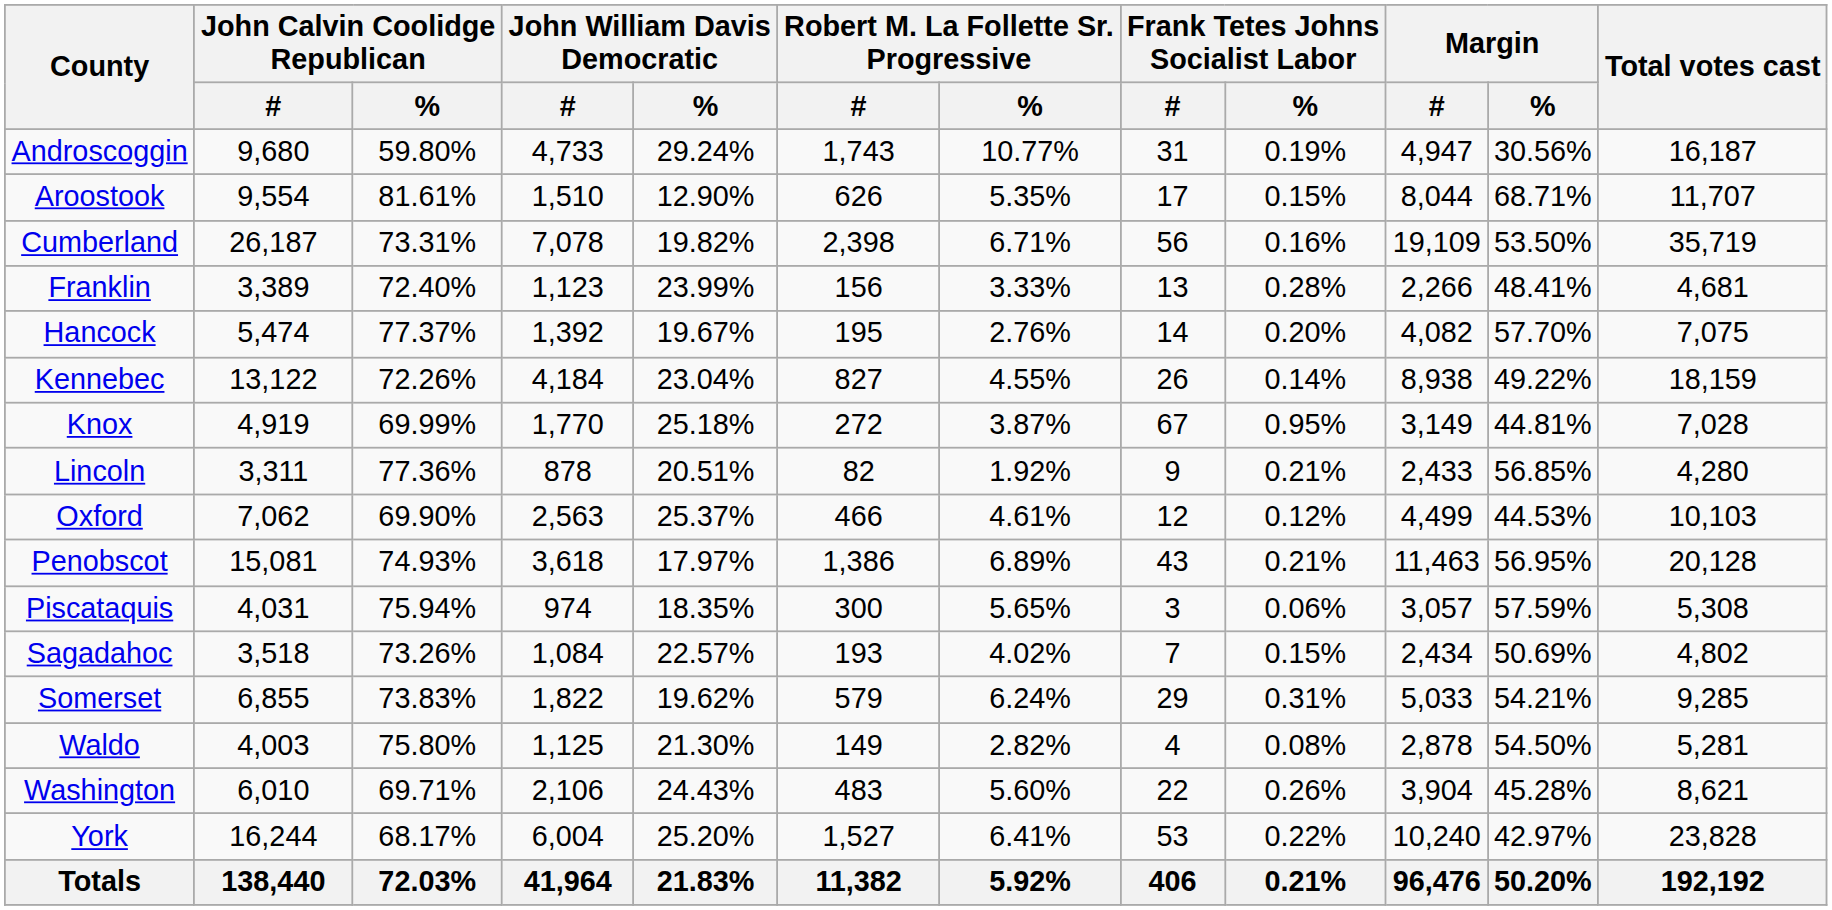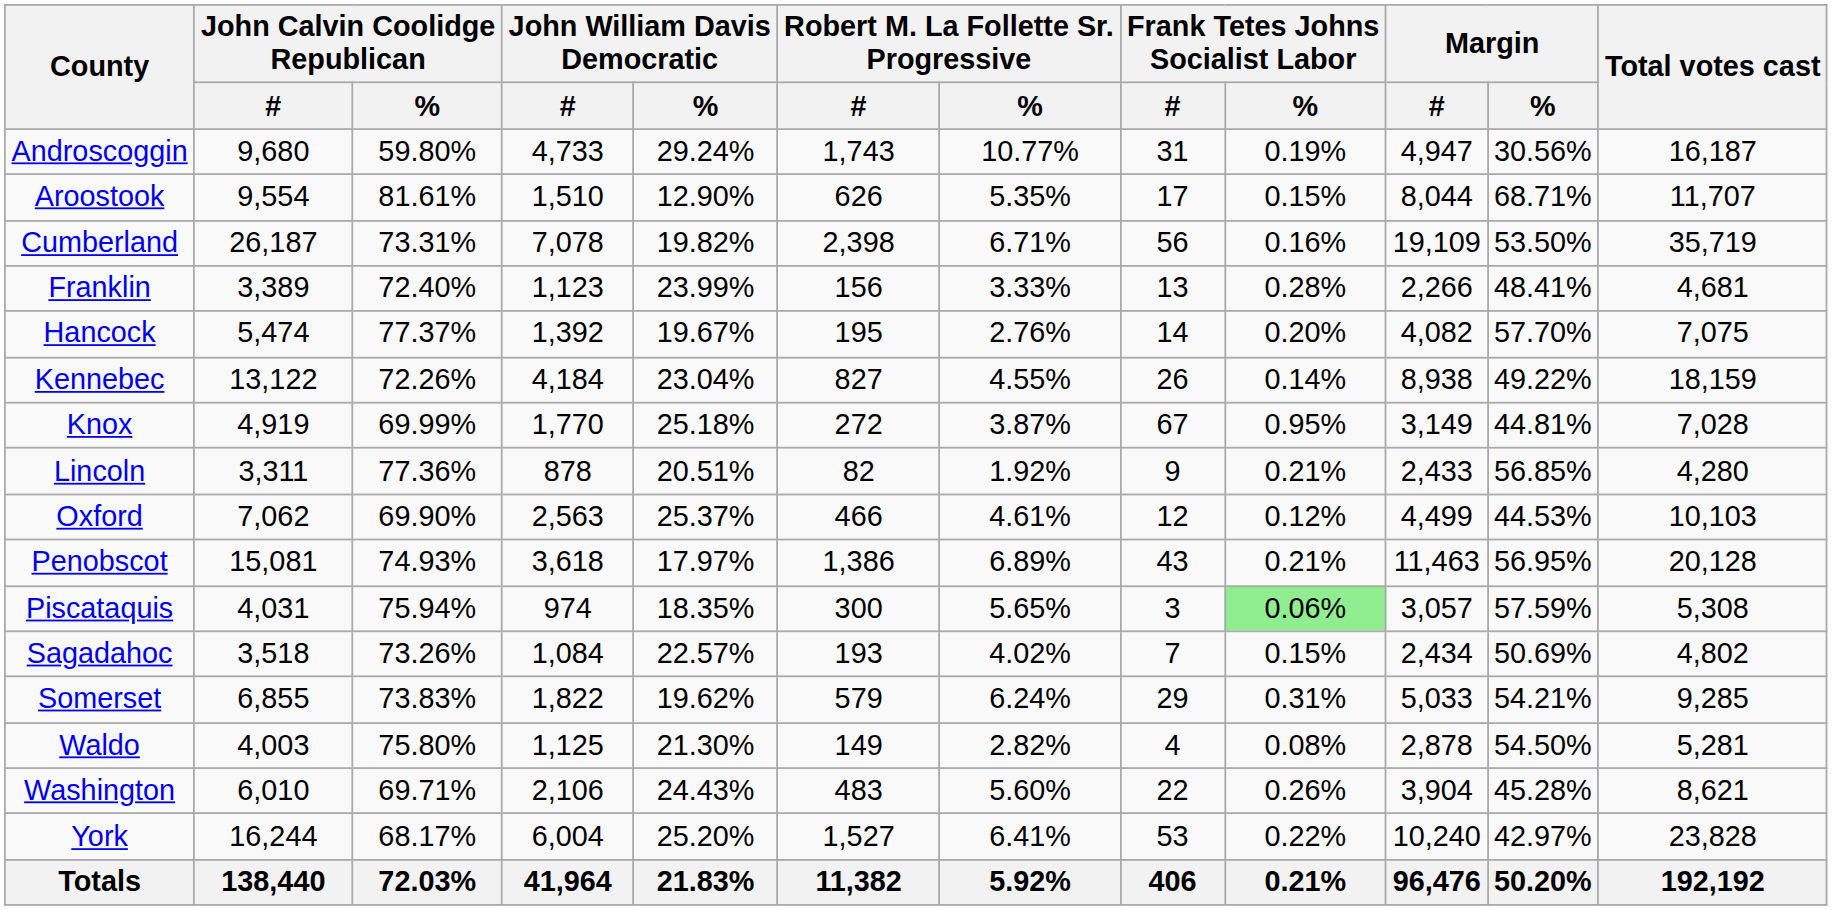(1305, 607) no background -> (1305, 607) lightgreen background
